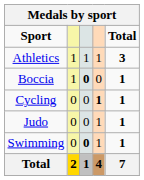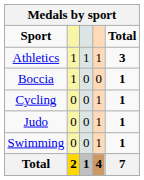(86, 78) bold -> (86, 78) normal
(99, 100) bold -> (99, 100) normal
(86, 142) bold -> (86, 142) normal
